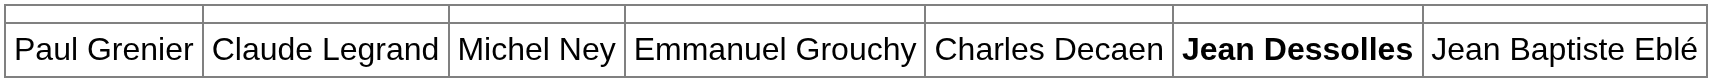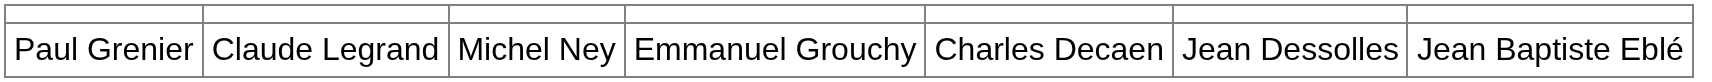(1298, 49) bold -> (1290, 49) normal
